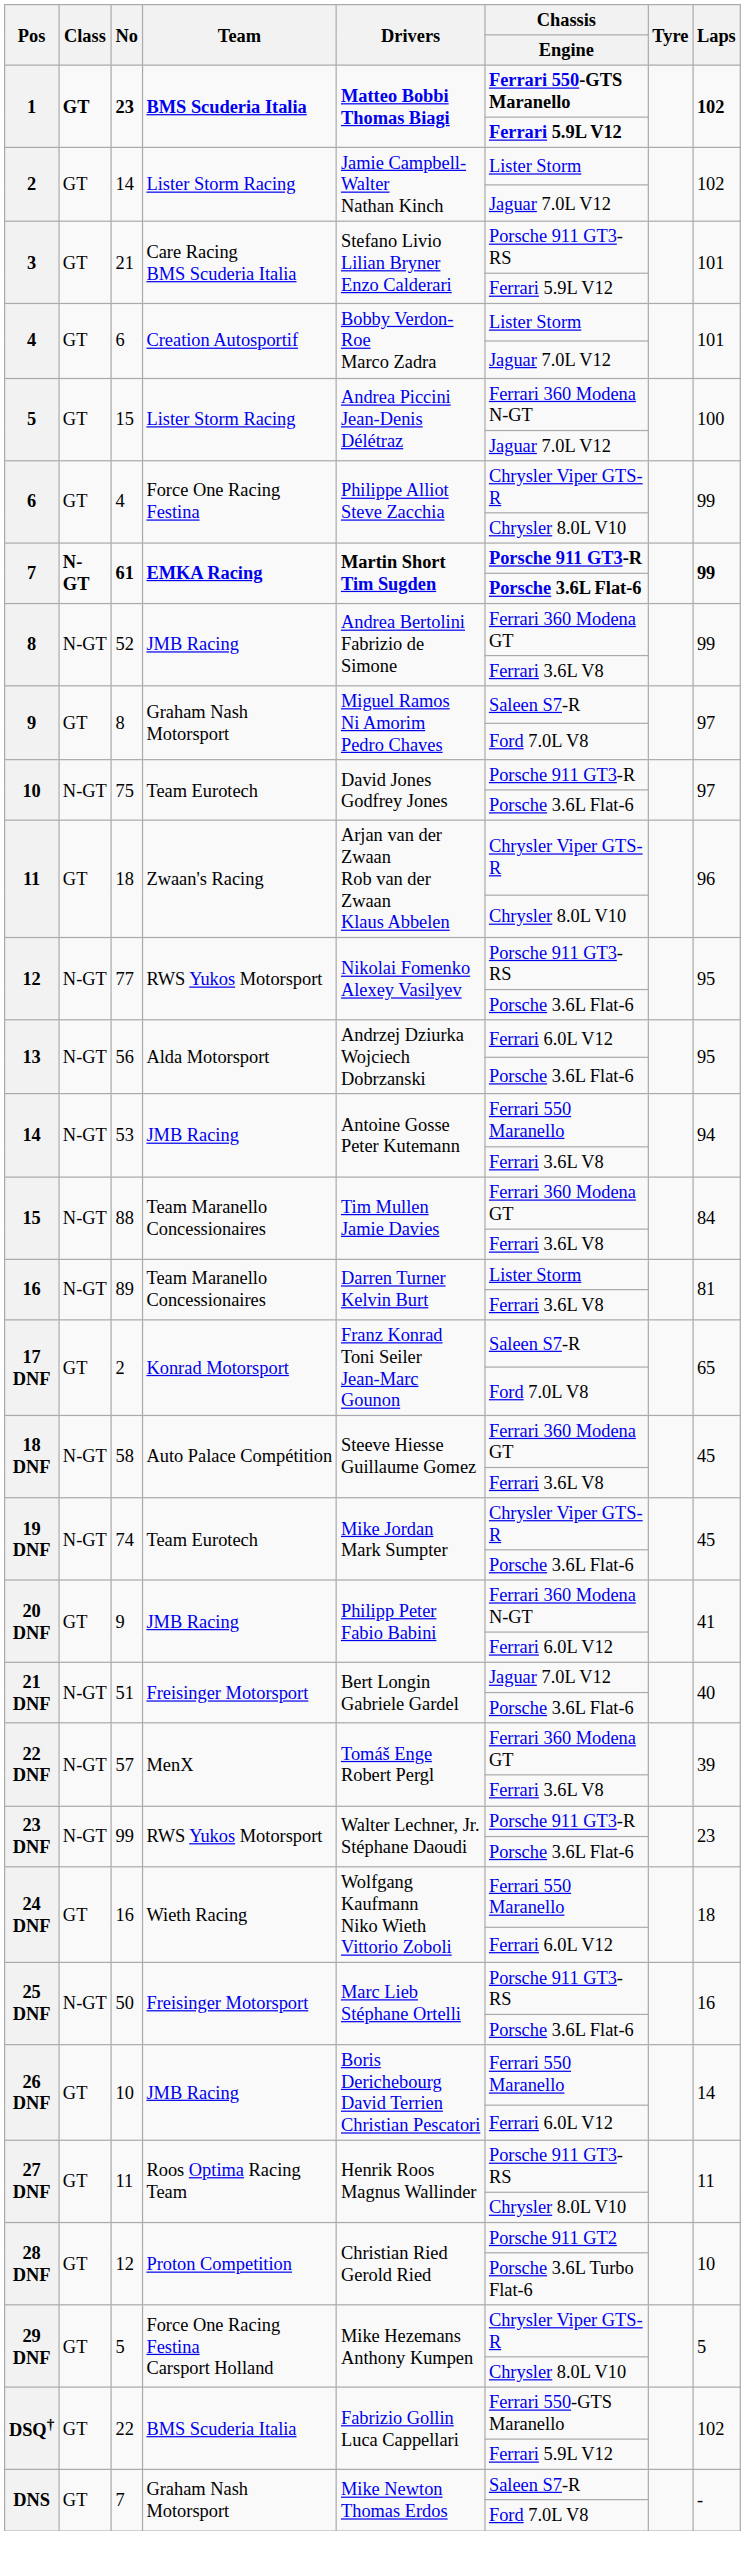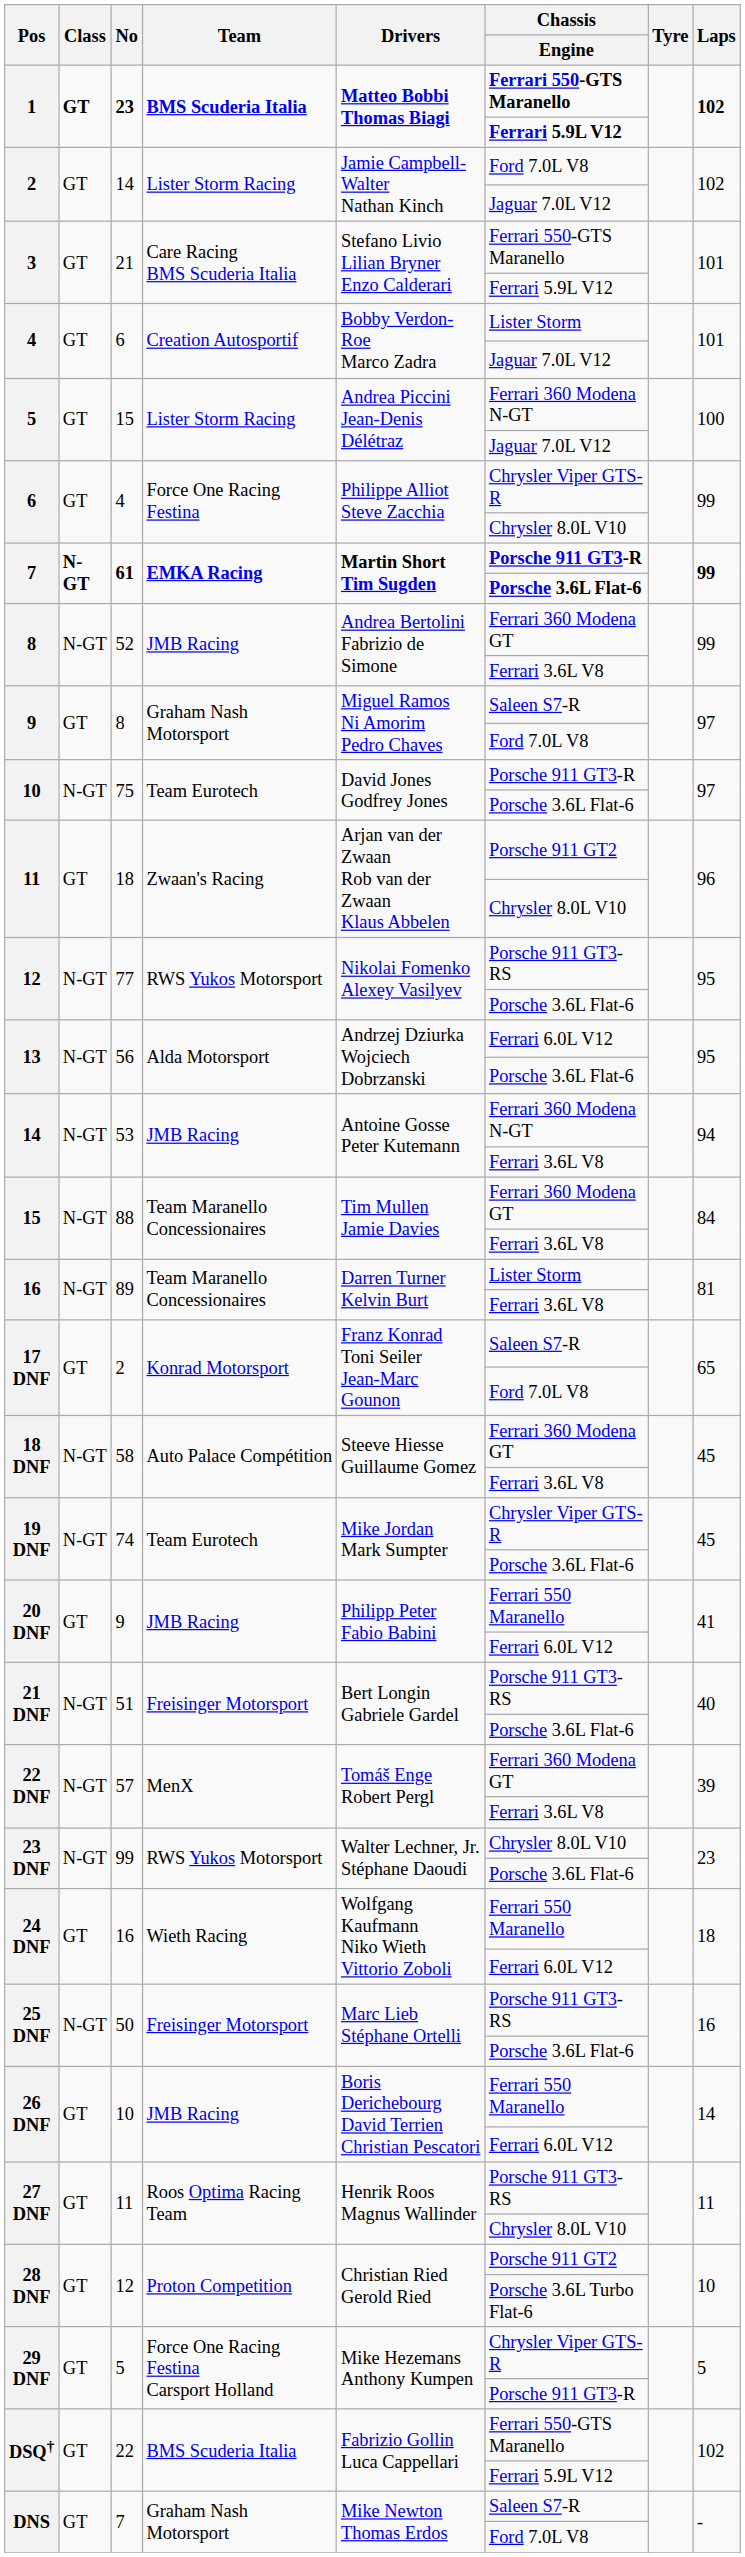(535, 166) Lister Storm -> (539, 166) Ford 7.0L V8
(556, 247) Porsche 911 GT3-RS -> (550, 247) Ferrari 550-GTS Maranello
(566, 857) Chrysler Viper GTS-R -> (553, 849) Porsche 911 GT2
(530, 1120) Ferrari 550 Maranello -> (562, 1120) Ferrari 360 Modena N-GT
(562, 1606) Ferrari 360 Modena N-GT -> (530, 1606) Ferrari 550 Maranello
(550, 1677) Jaguar 7.0L V12 -> (556, 1688) Porsche 911 GT3-RS
(562, 1820) Porsche 911 GT3-R -> (558, 1842) Chrysler 8.0L V10
(558, 2372) Chrysler 8.0L V10 -> (562, 2394) Porsche 911 GT3-R
